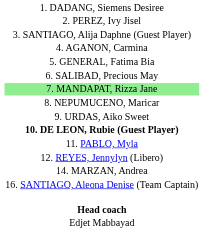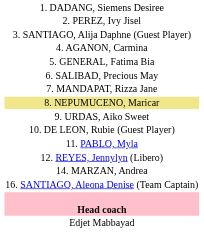(102, 89) lightgreen background -> (102, 89) no background
(102, 103) no background -> (102, 103) khaki background
(102, 130) bold -> (102, 130) normal
(102, 209) no background -> (102, 209) pink background
